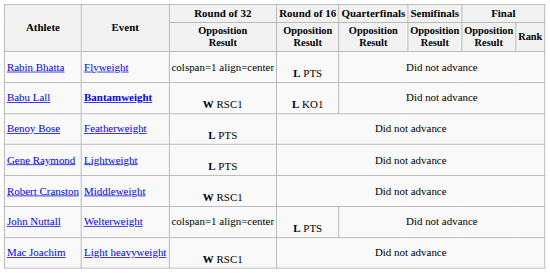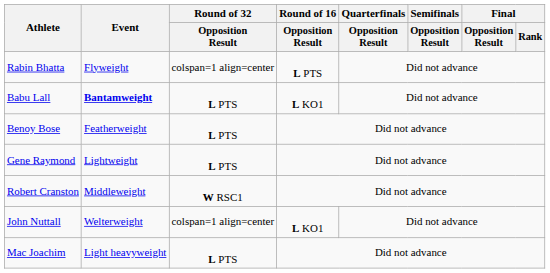(223, 105) W RSC1 -> (223, 105) L PTS
(308, 228) L PTS -> (308, 228) L KO1
(223, 259) W RSC1 -> (223, 259) L PTS
